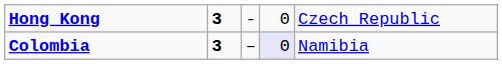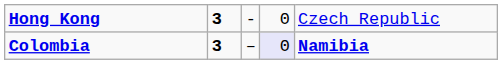(333, 46) normal -> (333, 46) bold
